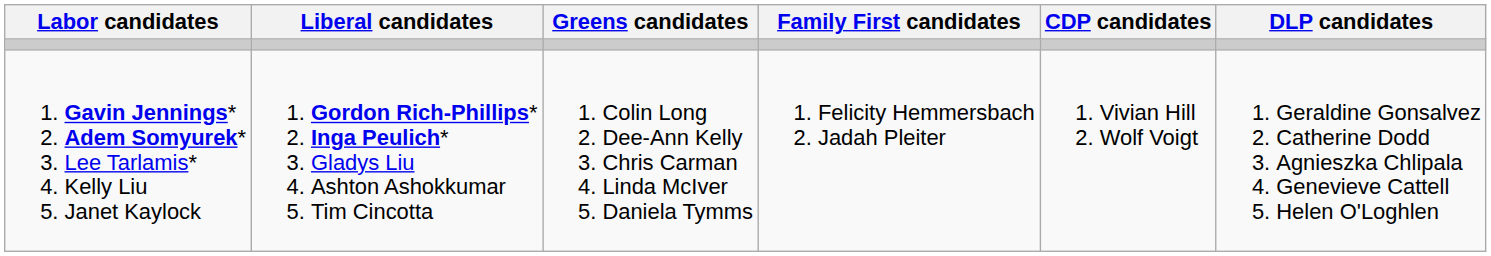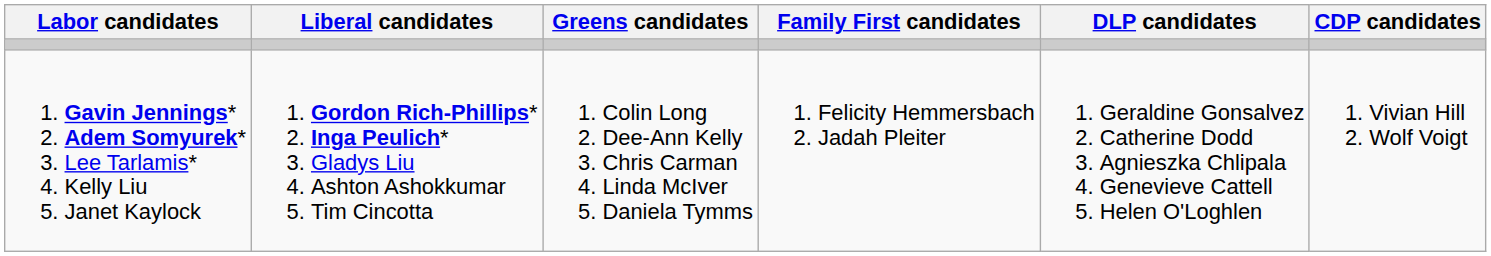columns swapped: (1351, 21) <-> (1128, 21)
